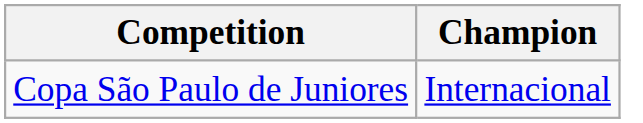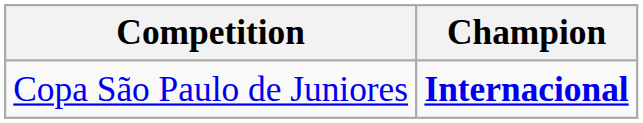(518, 88) normal -> (527, 88) bold
